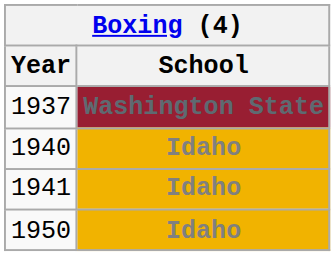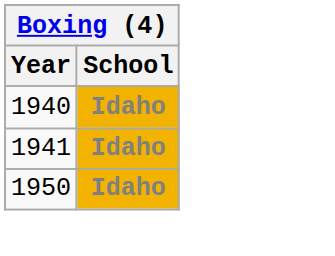- row: (41, 107)
